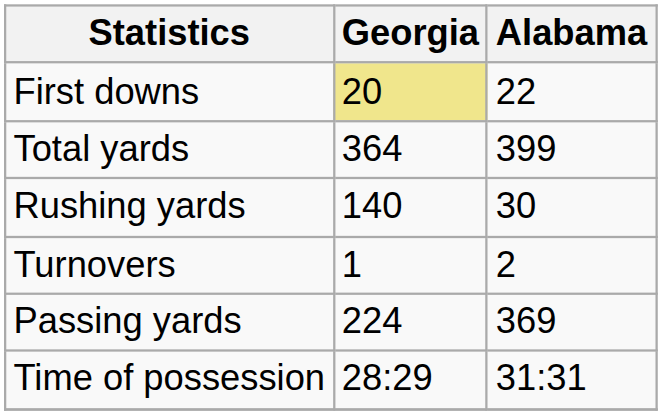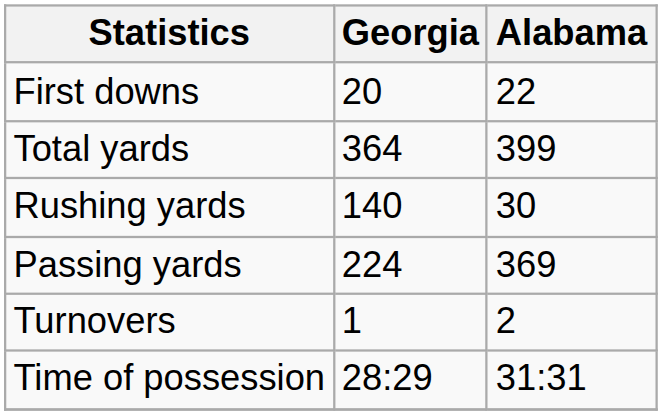(362, 91) khaki background -> (362, 91) no background
rows swapped: (128, 321) <-> (95, 264)
